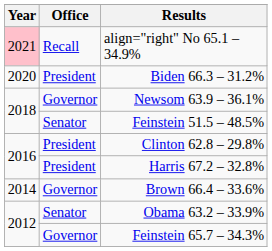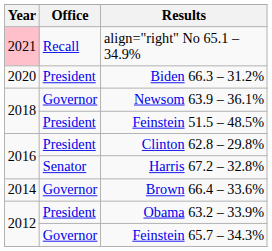(65, 122) Senator -> (69, 122) President
(69, 167) President -> (65, 167) Senator
(65, 212) Senator -> (69, 212) President
